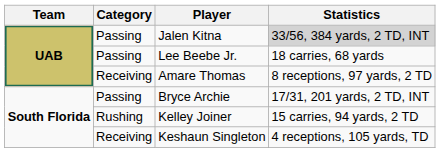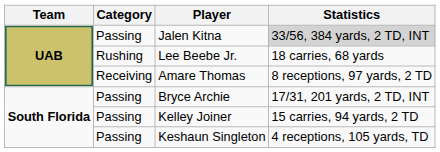(119, 56) Passing -> (119, 56) Rushing
(119, 116) Rushing -> (119, 116) Passing
(124, 137) Receiving -> (119, 137) Passing
